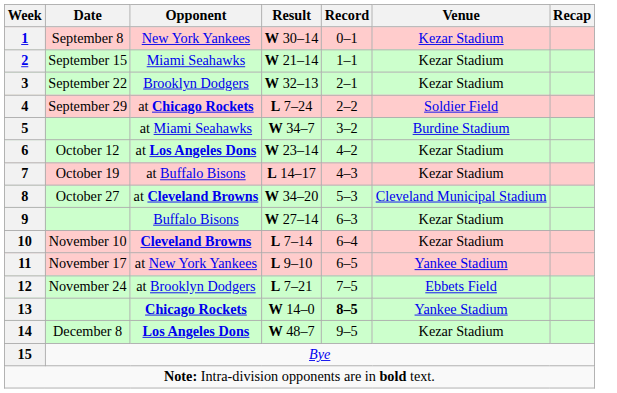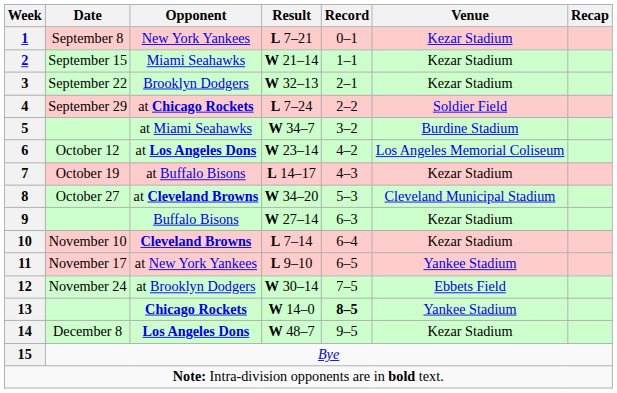(292, 38) W 30–14 -> (292, 38) L 7–21
(461, 151) Kezar Stadium -> (470, 151) Los Angeles Memorial Coliseum
(292, 286) L 7–21 -> (292, 286) W 30–14
